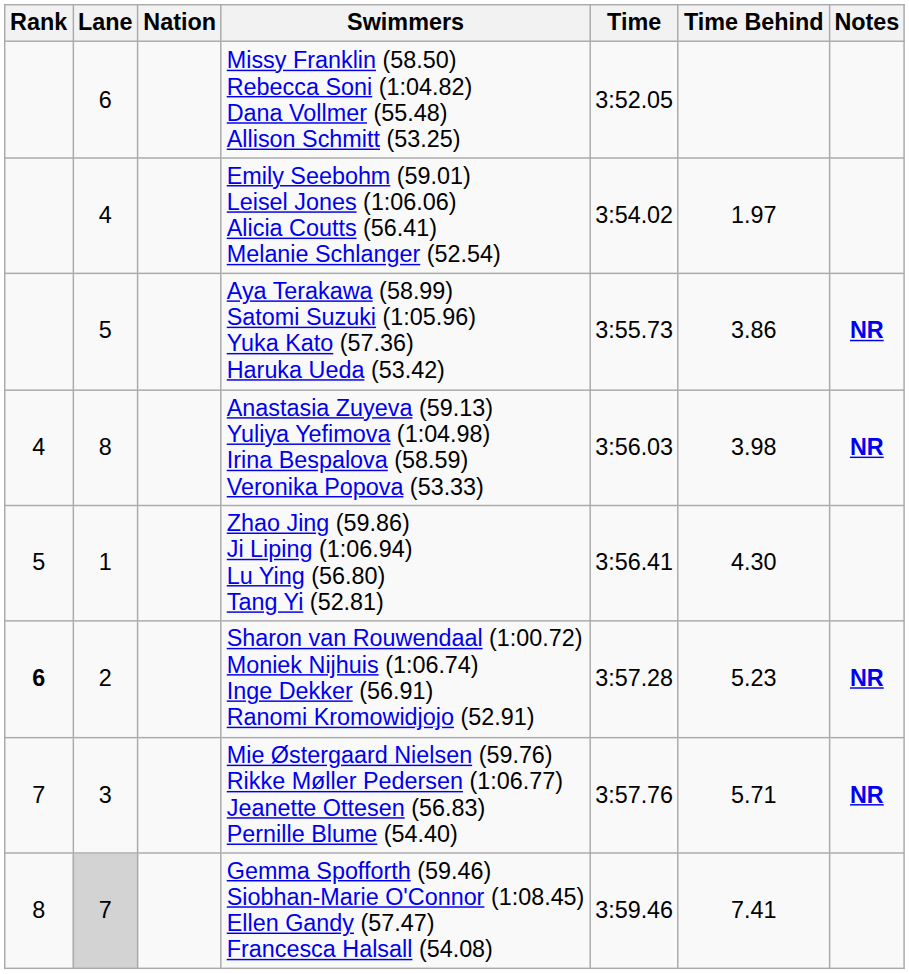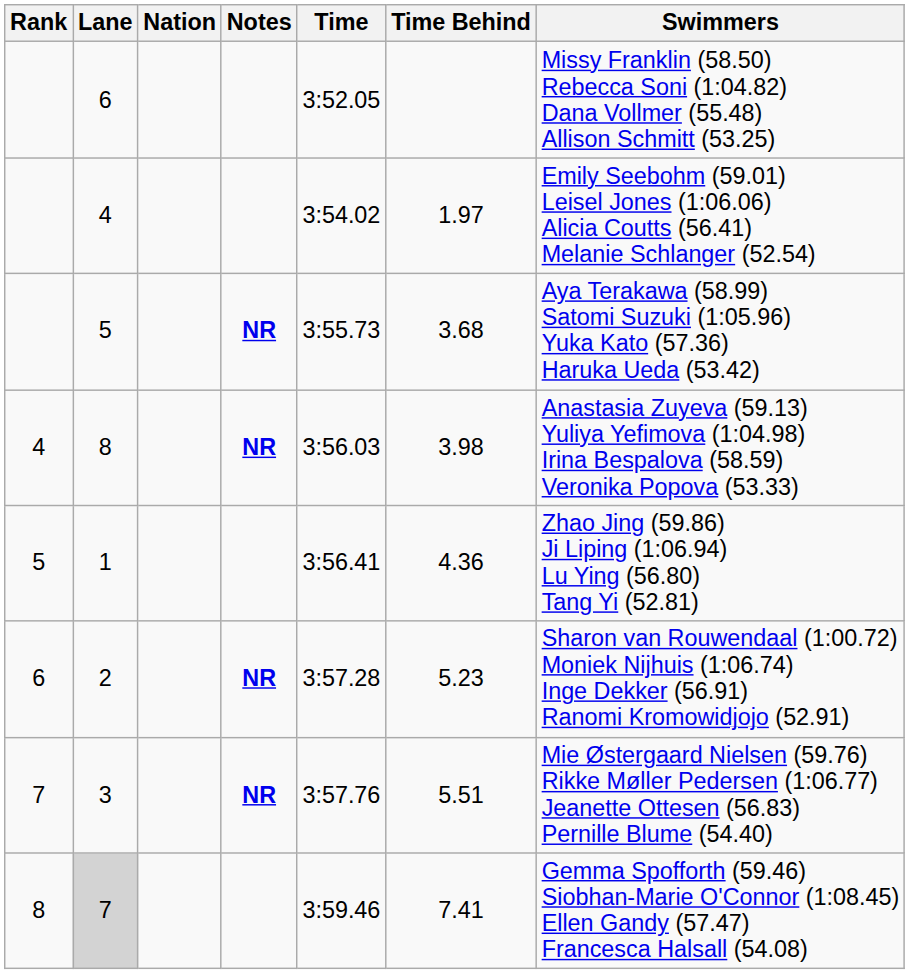columns swapped: (406, 23) <-> (867, 23)
(754, 331) 3.86 -> (461, 331) 3.68
(754, 563) 4.30 -> (461, 563) 4.36
(39, 678) bold -> (39, 678) normal
(754, 794) 5.71 -> (461, 794) 5.51
